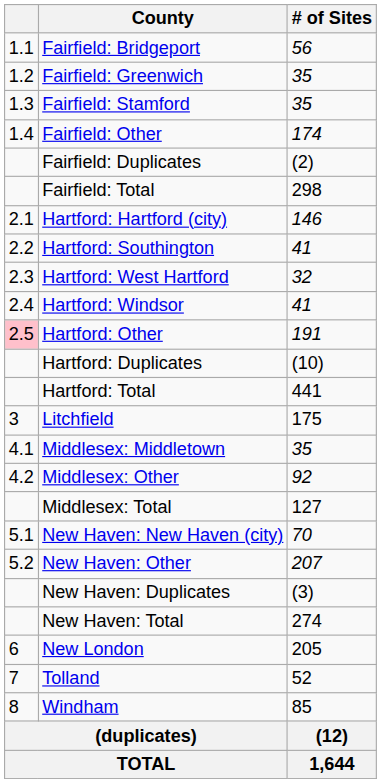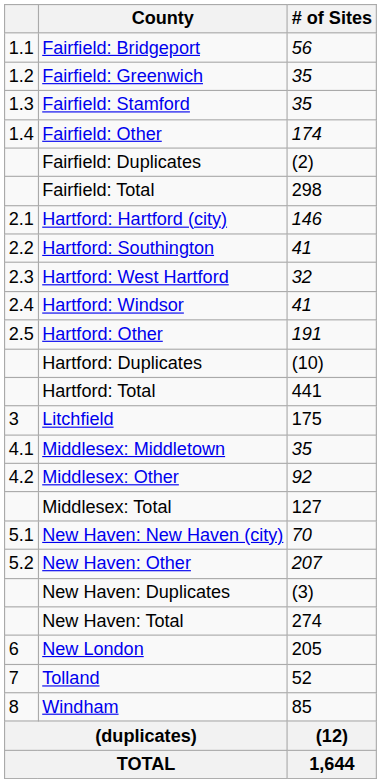(21, 334) pink background -> (21, 334) no background
